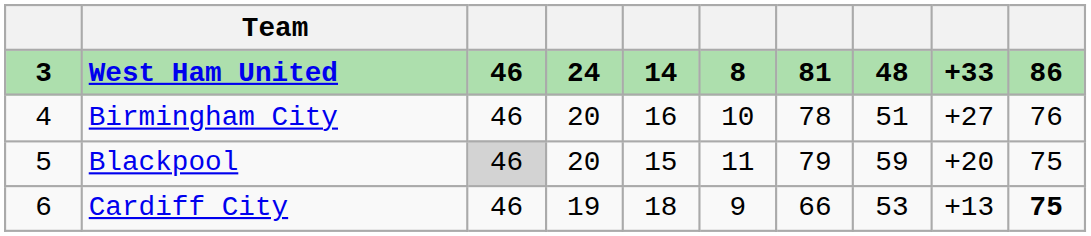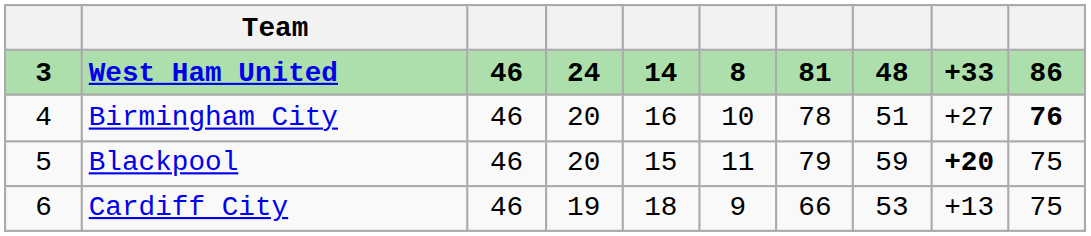(1046, 118) normal -> (1046, 118) bold
(507, 163) lightgrey background -> (507, 163) no background
(969, 163) normal -> (969, 163) bold
(1046, 208) bold -> (1046, 208) normal
